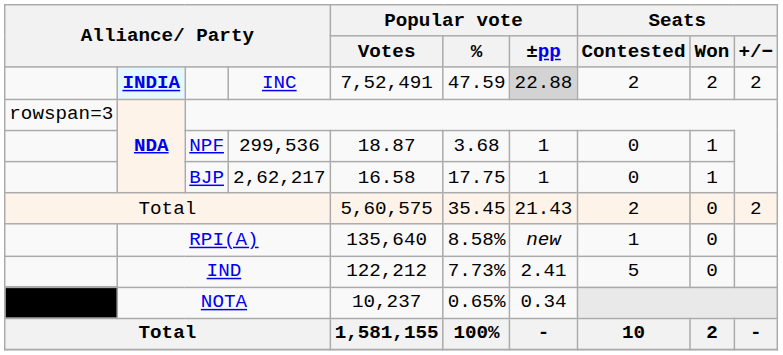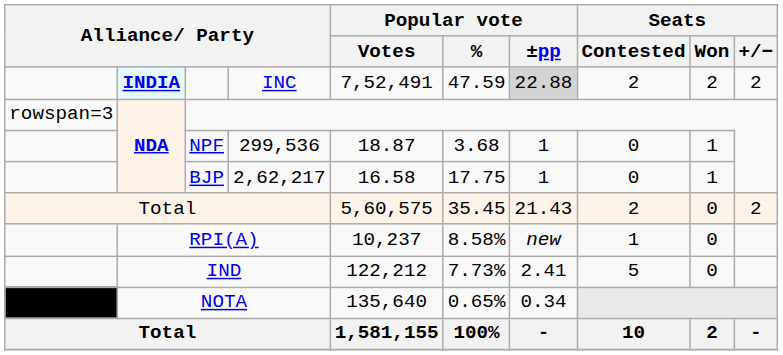(387, 240) 135,640 -> (387, 240) 10,237
(387, 303) 10,237 -> (387, 303) 135,640
